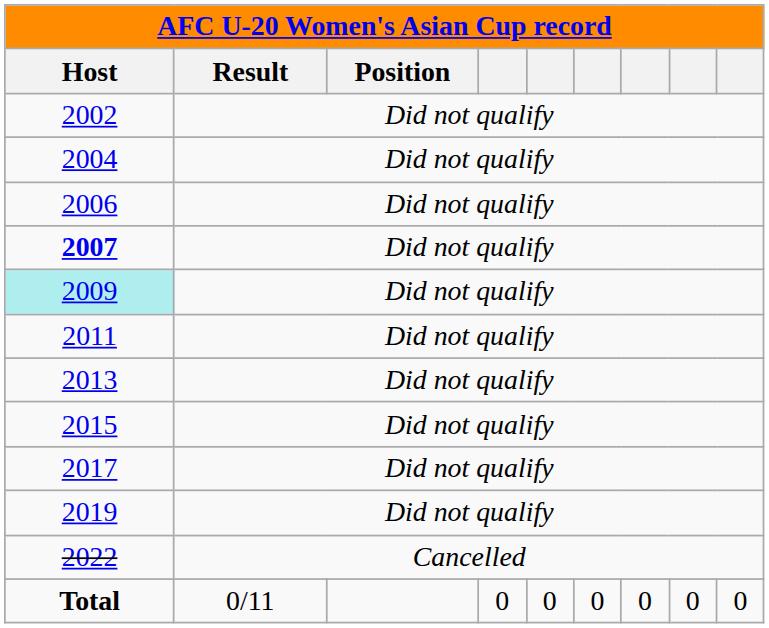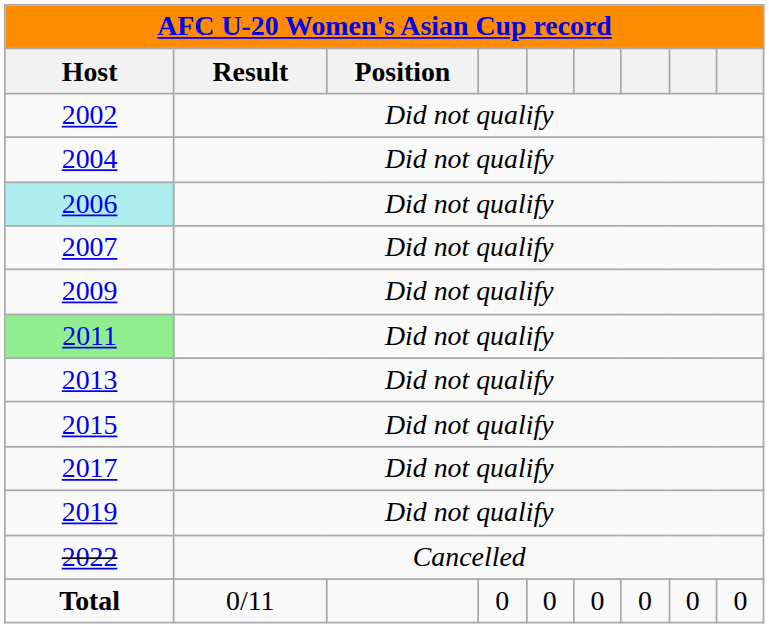(90, 203) no background -> (90, 203) paleturquoise background
(90, 247) bold -> (90, 247) normal
(90, 291) paleturquoise background -> (90, 291) no background
(90, 335) no background -> (90, 335) lightgreen background
